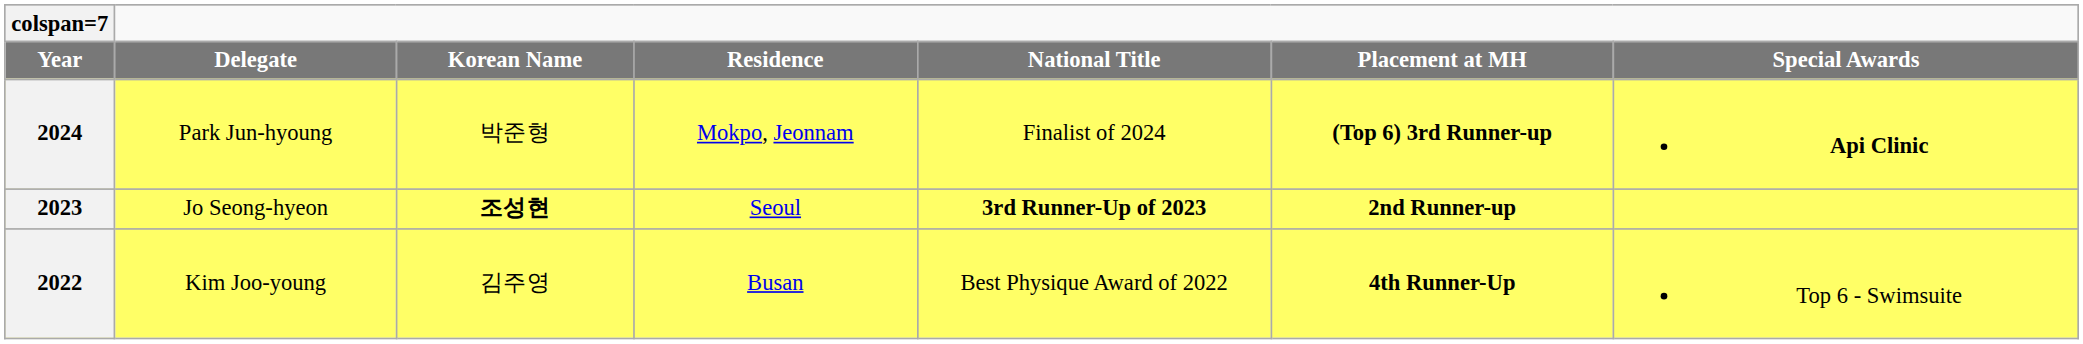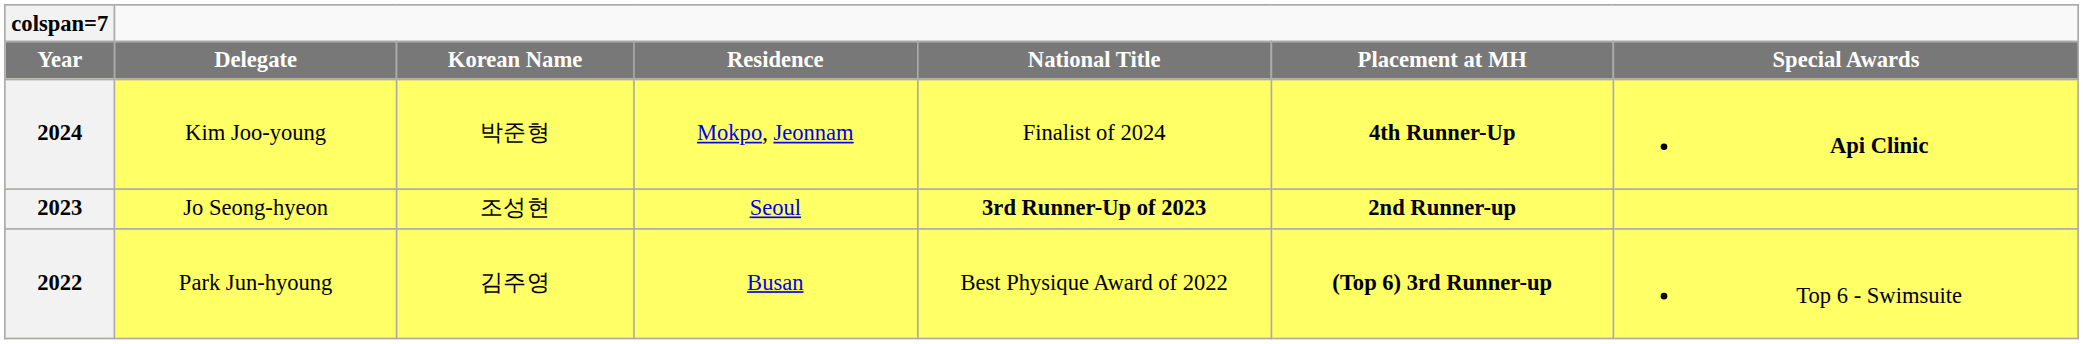(256, 133) Park Jun-hyoung -> (256, 133) Kim Joo-young
(1442, 133) (Top 6) 3rd Runner-up -> (1442, 133) 4th Runner-Up
(515, 207) bold -> (515, 207) normal
(256, 282) Kim Joo-young -> (256, 282) Park Jun-hyoung
(1442, 282) 4th Runner-Up -> (1442, 282) (Top 6) 3rd Runner-up
